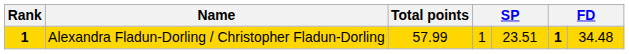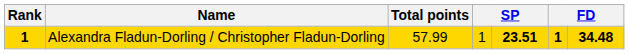(520, 37) normal -> (520, 37) bold
(596, 37) normal -> (596, 37) bold
